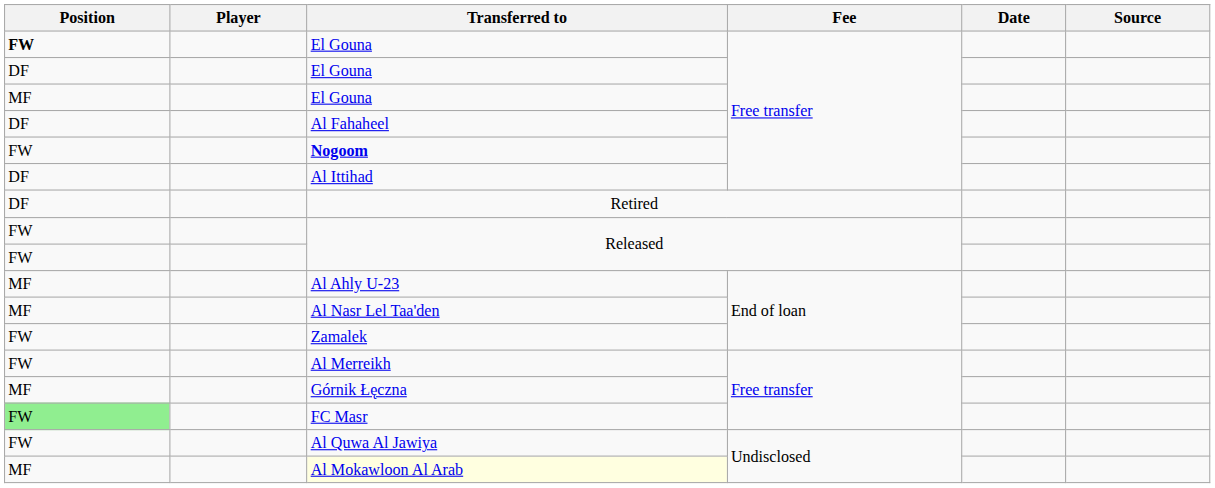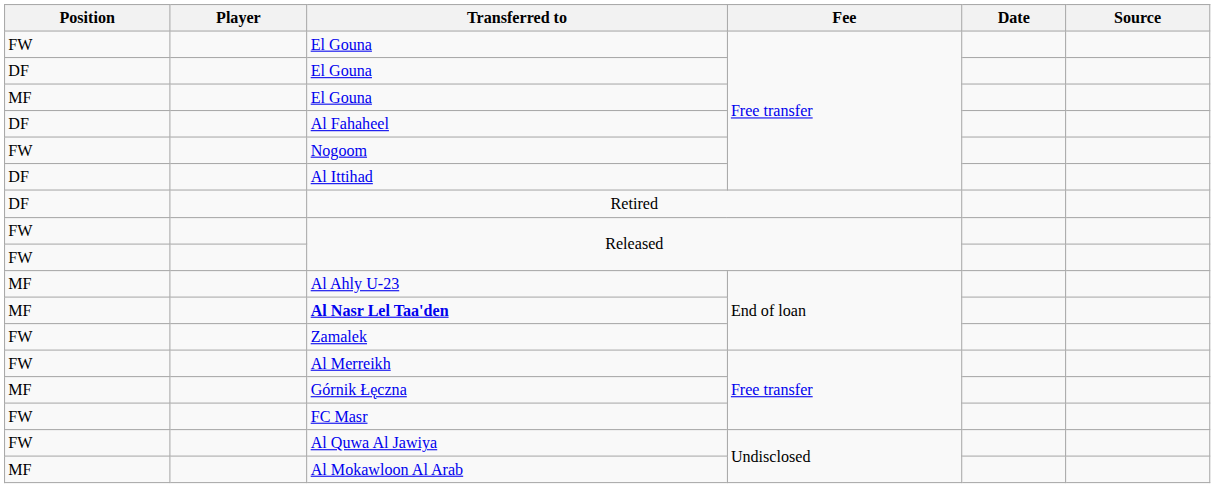(21, 44) bold -> (20, 44) normal
(339, 150) bold -> (339, 150) normal
(375, 310) normal -> (380, 310) bold
(20, 416) lightgreen background -> (20, 416) no background
(387, 469) lightyellow background -> (387, 469) no background
